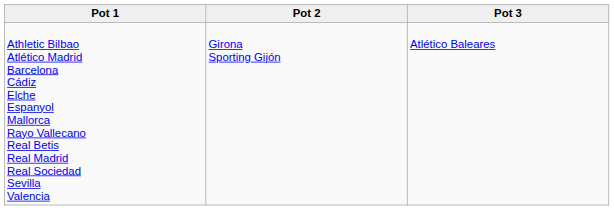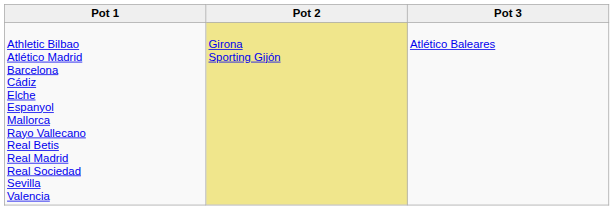(245, 51) no background -> (245, 51) khaki background
